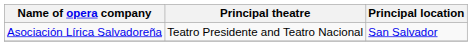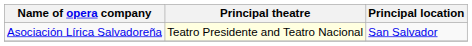(265, 31) no background -> (265, 31) lightyellow background
